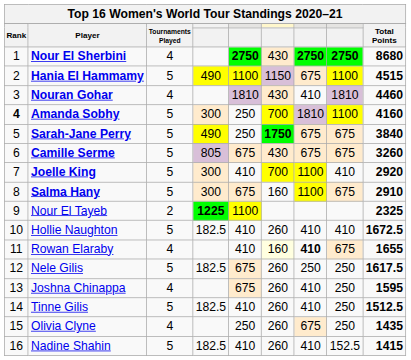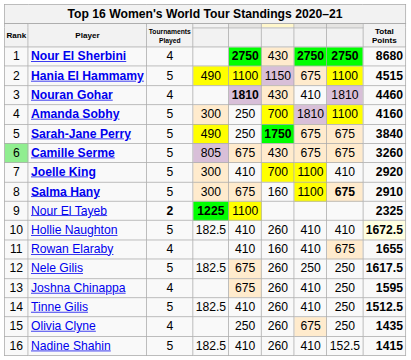(245, 95) normal -> (245, 95) bold
(16, 114) bold -> (16, 114) normal
(16, 153) no background -> (16, 153) lightgreen background
(345, 191) normal -> (345, 191) bold
(170, 210) normal -> (170, 210) bold
(384, 230) no background -> (384, 230) lightyellow background
(278, 249) lightyellow background -> (278, 249) no background
(311, 249) bold -> (311, 249) normal
